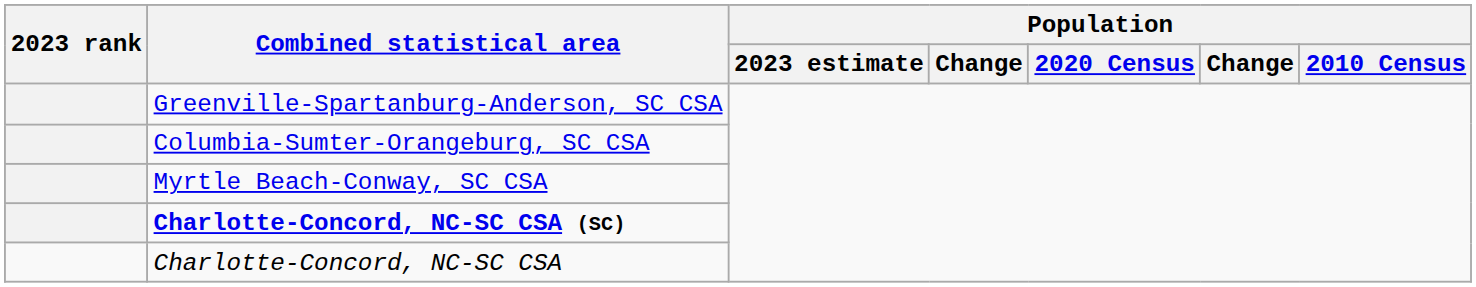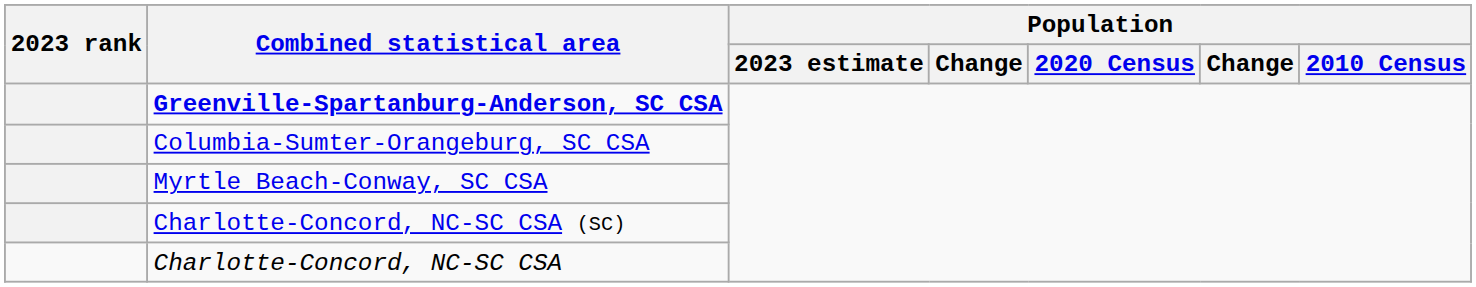(438, 104) normal -> (438, 104) bold
(389, 223) bold -> (389, 223) normal
